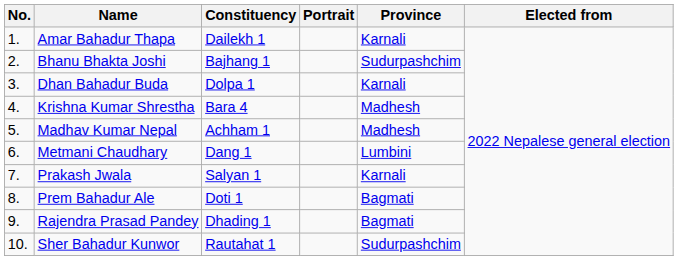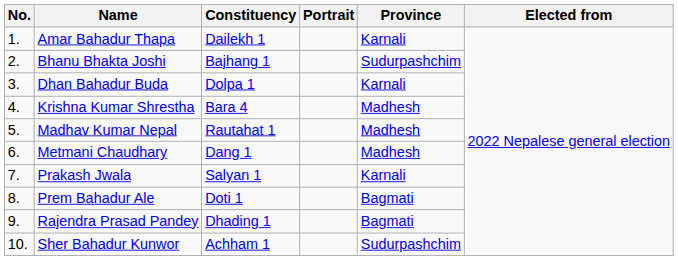(238, 130) Achham 1 -> (240, 130) Rautahat 1
(386, 152) Lumbini -> (390, 152) Madhesh
(240, 244) Rautahat 1 -> (238, 244) Achham 1
